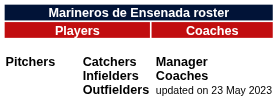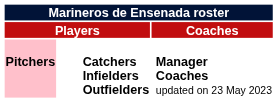(30, 62) no background -> (30, 62) pink background
